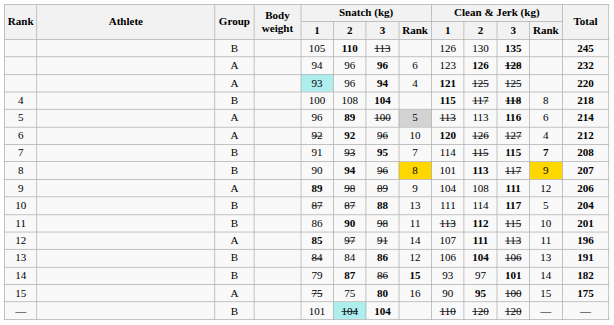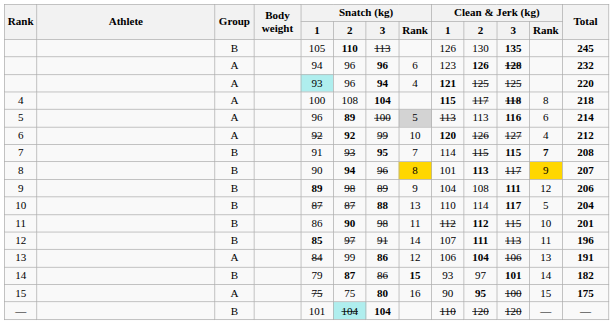(234, 100) B -> (234, 100) A
(382, 135) 96 -> (382, 135) 99
(234, 188) A -> (234, 188) B
(448, 205) 111 -> (448, 205) 110
(448, 223) 113 -> (448, 223) 112
(234, 240) A -> (234, 240) B
(234, 258) B -> (234, 258) A
(350, 258) 84 -> (350, 258) 99
